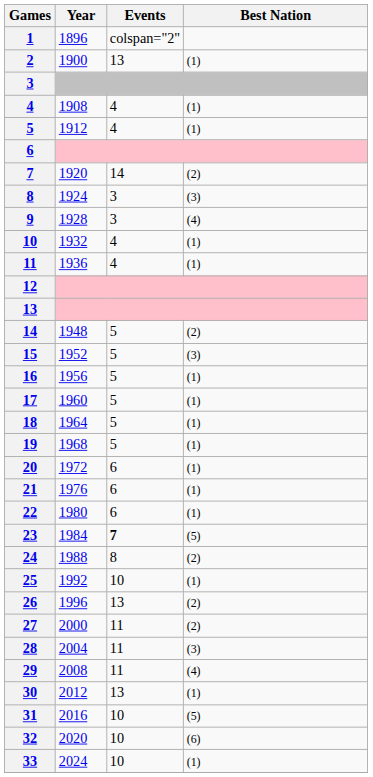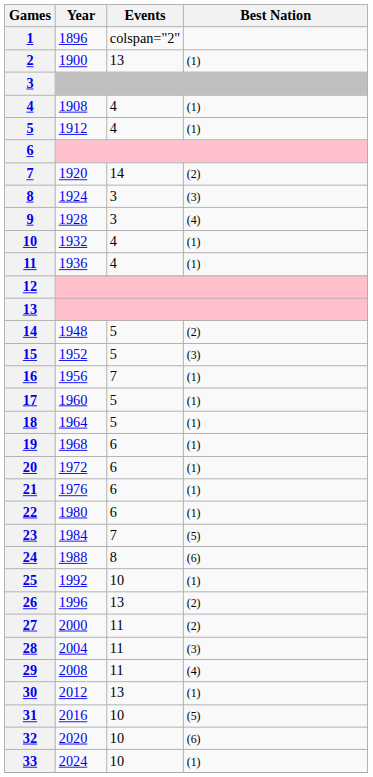(113, 377) 5 -> (113, 377) 7
(113, 444) 5 -> (113, 444) 6
(113, 535) bold -> (113, 535) normal
(194, 558) (2) -> (194, 558) (6)
